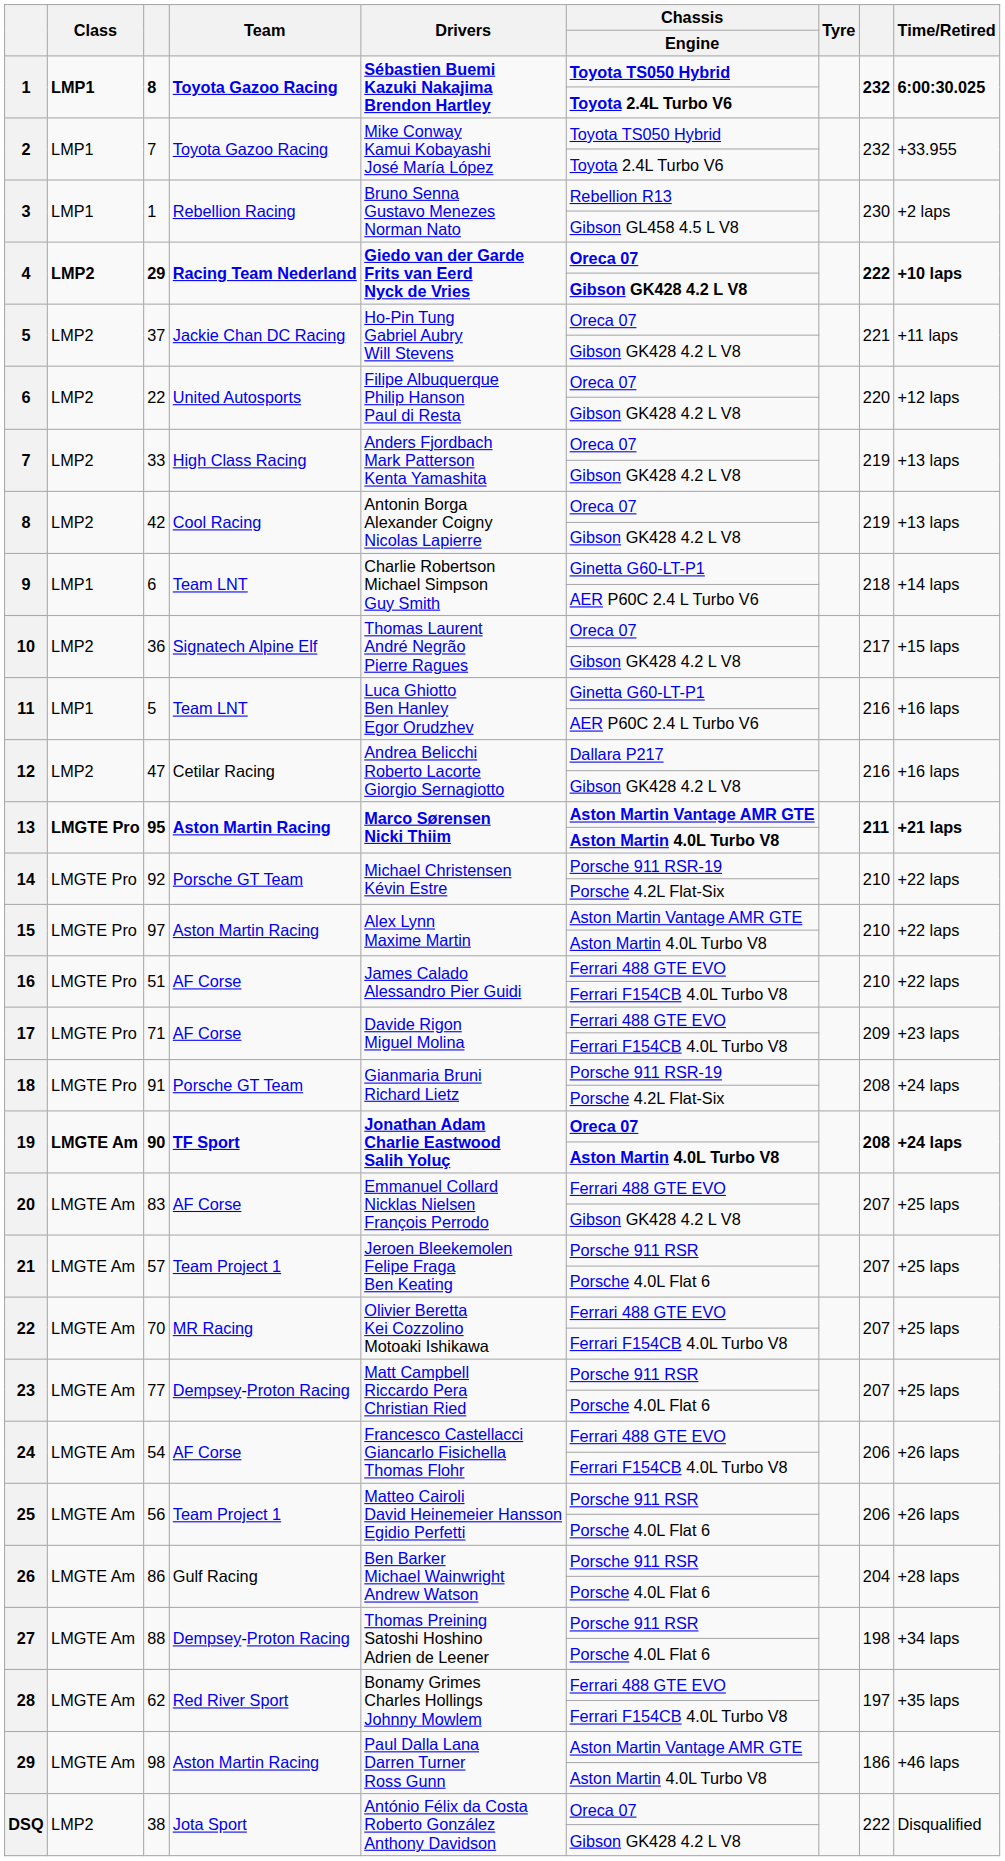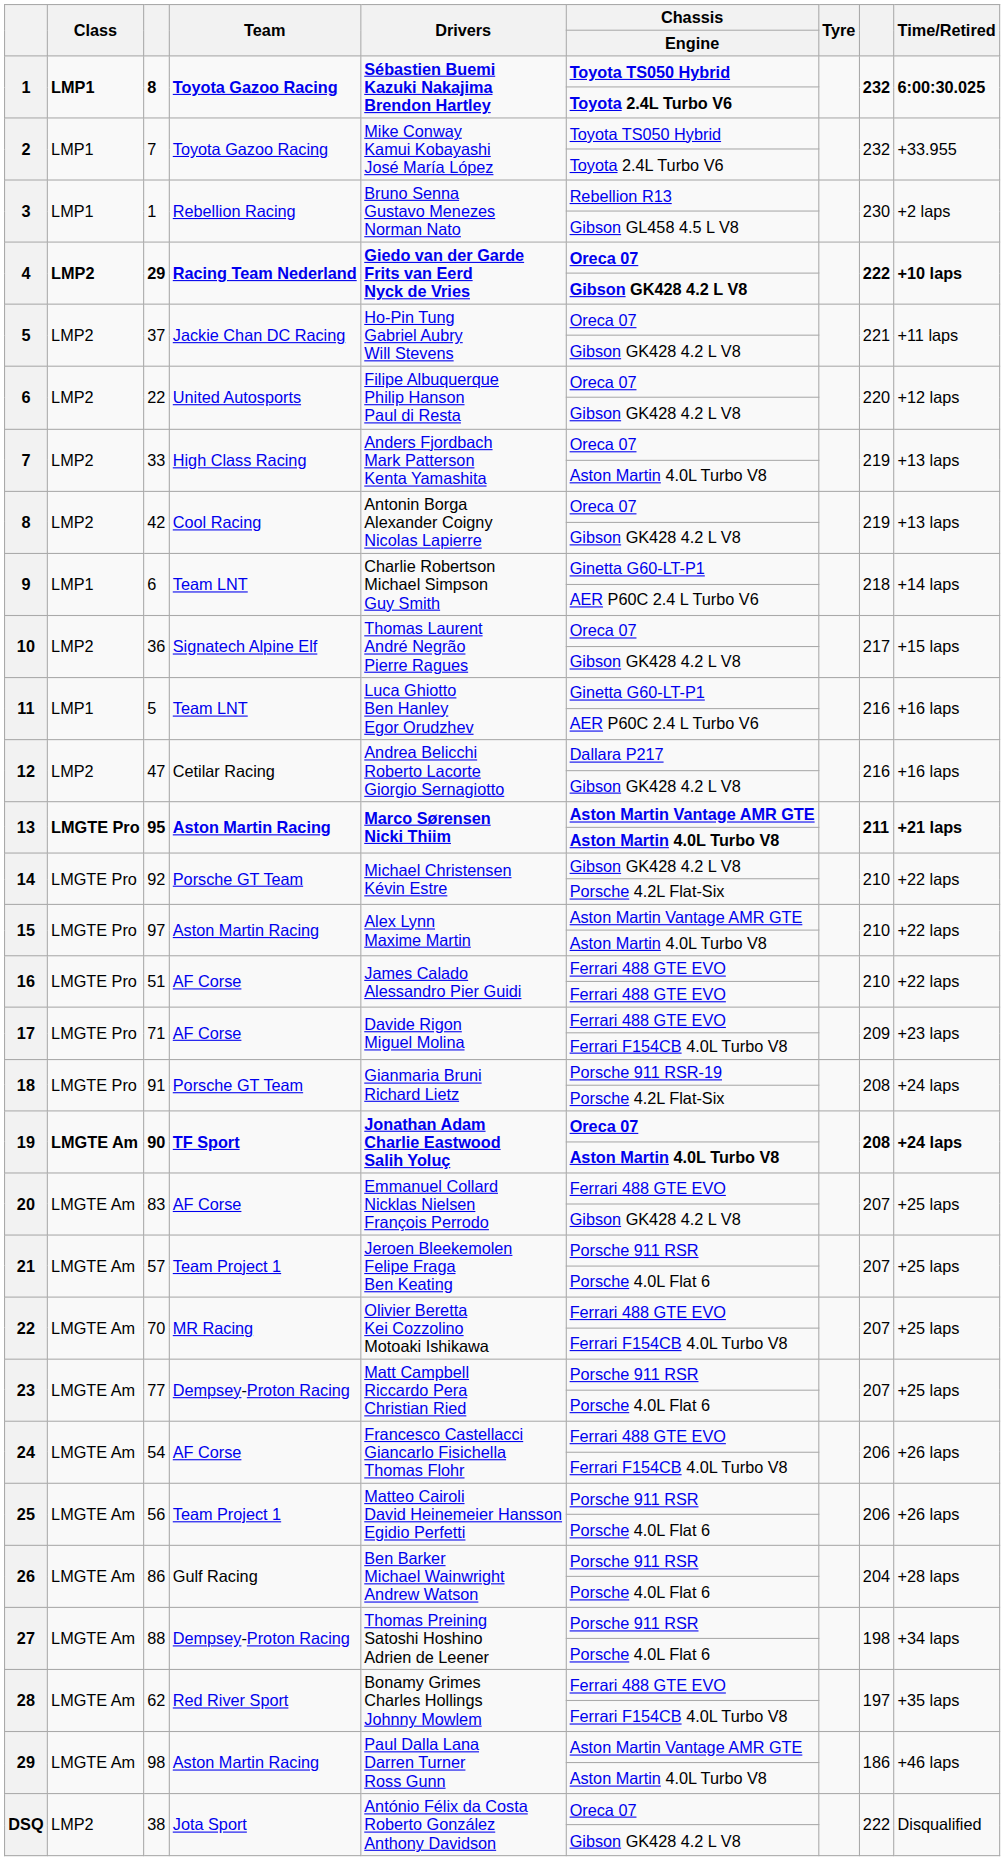(655, 476) Gibson GK428 4.2 L V8 -> (668, 476) Aston Martin 4.0L Turbo V8
(646, 866) Porsche 911 RSR-19 -> (655, 866) Gibson GK428 4.2 L V8
(679, 995) Ferrari F154CB 4.0L Turbo V8 -> (648, 995) Ferrari 488 GTE EVO
